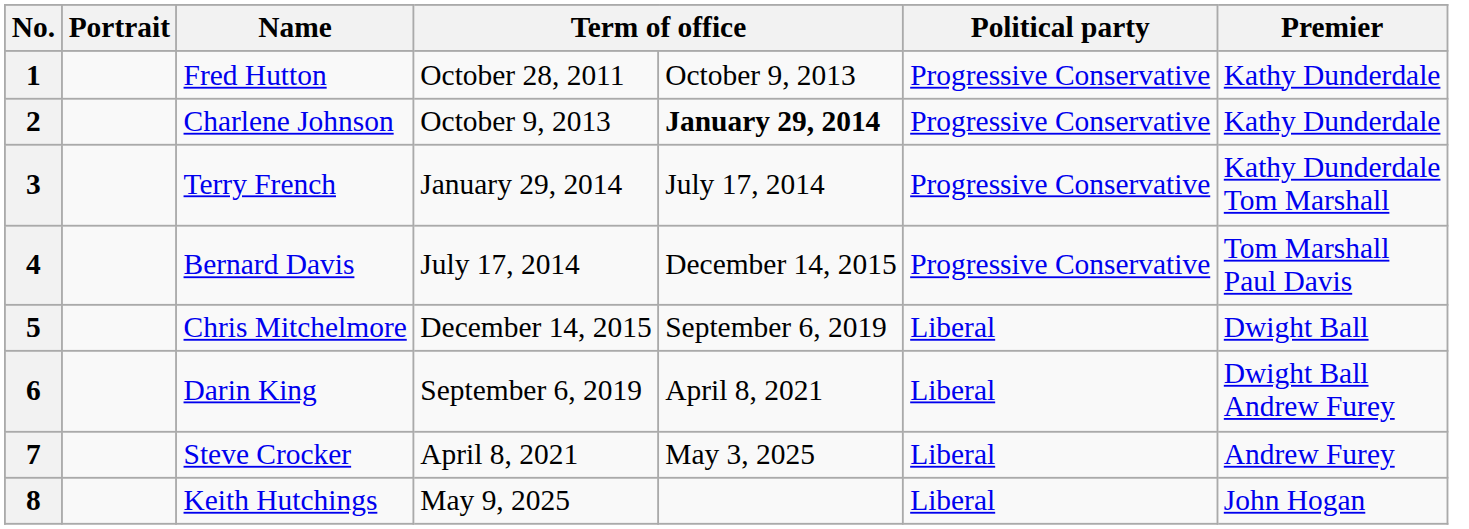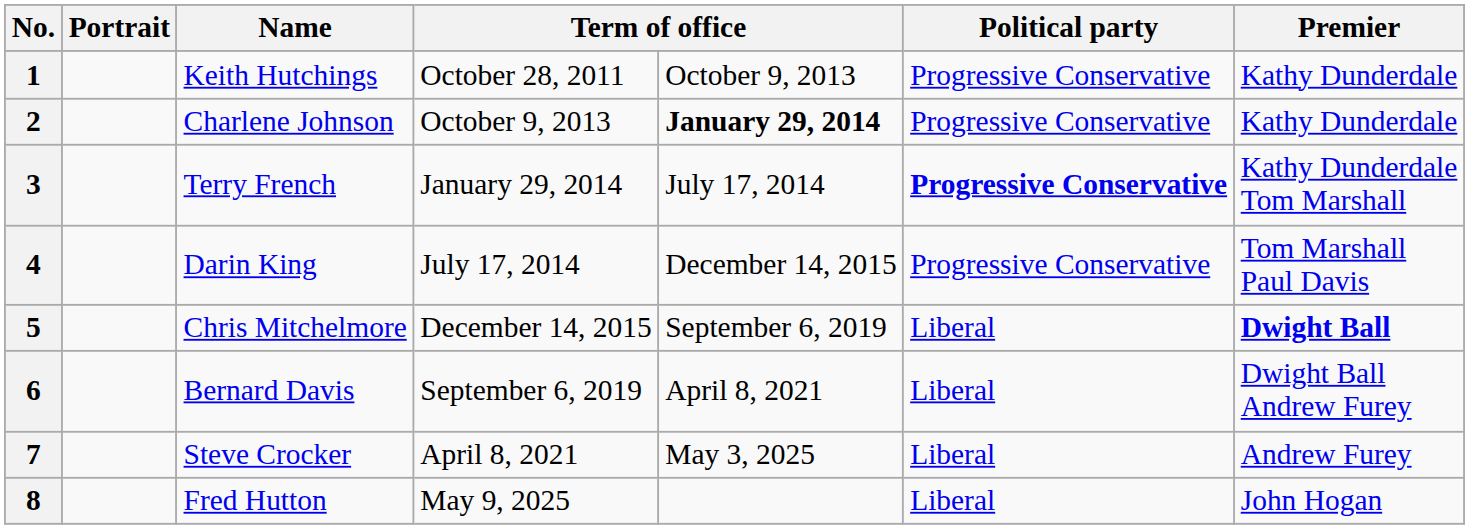(255, 74) Fred Hutton -> (280, 74) Keith Hutchings
(1060, 184) normal -> (1069, 184) bold
(269, 264) Bernard Davis -> (250, 264) Darin King
(1296, 327) normal -> (1316, 327) bold
(250, 390) Darin King -> (269, 390) Bernard Davis
(280, 500) Keith Hutchings -> (255, 500) Fred Hutton
